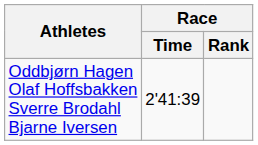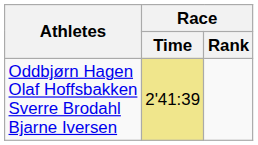(173, 100) no background -> (173, 100) khaki background
